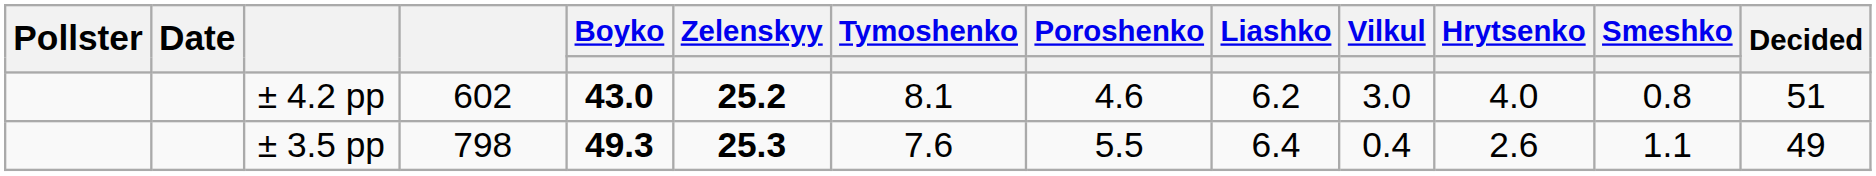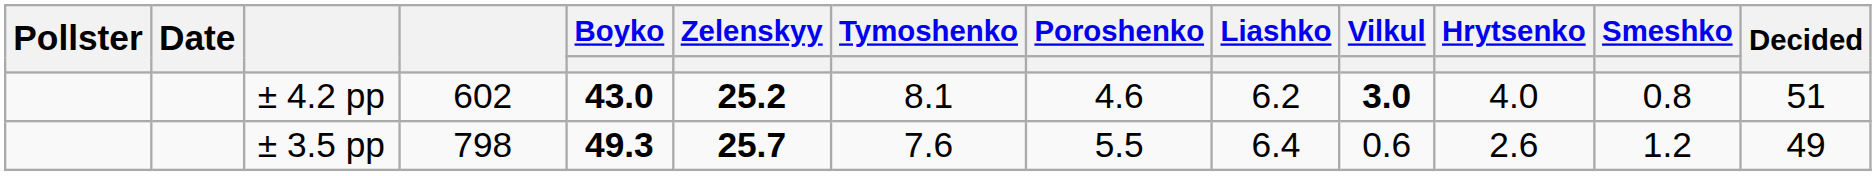(1387, 96) normal -> (1387, 96) bold
(752, 145) 25.3 -> (752, 145) 25.7
(1387, 145) 0.4 -> (1387, 145) 0.6
(1667, 145) 1.1 -> (1667, 145) 1.2
